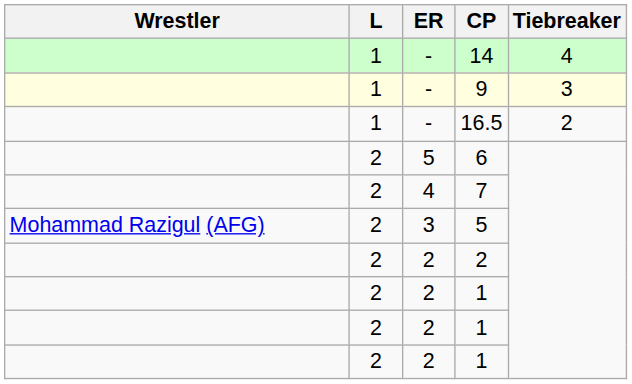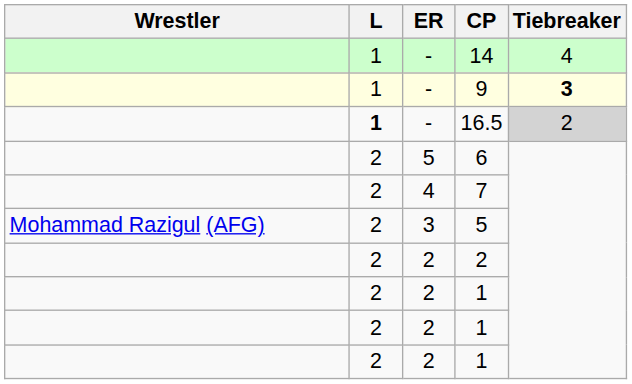(567, 89) normal -> (567, 89) bold
(376, 123) normal -> (376, 123) bold
(567, 123) no background -> (567, 123) lightgrey background
